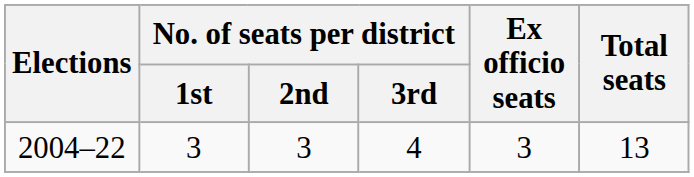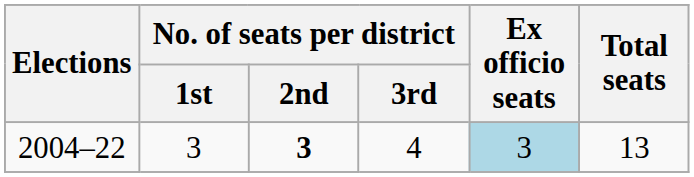(304, 146) normal -> (304, 146) bold
(524, 146) no background -> (524, 146) lightblue background
